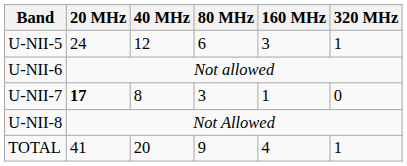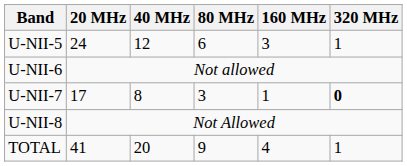(78, 95) bold -> (78, 95) normal
(338, 95) normal -> (338, 95) bold
